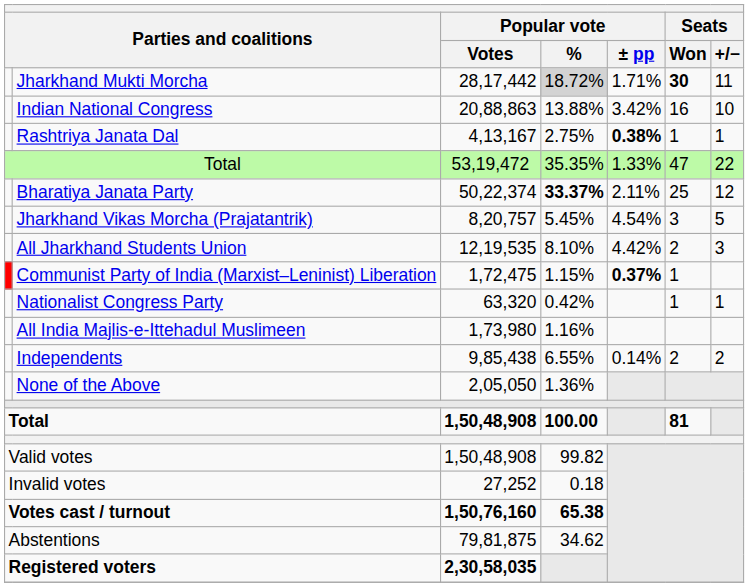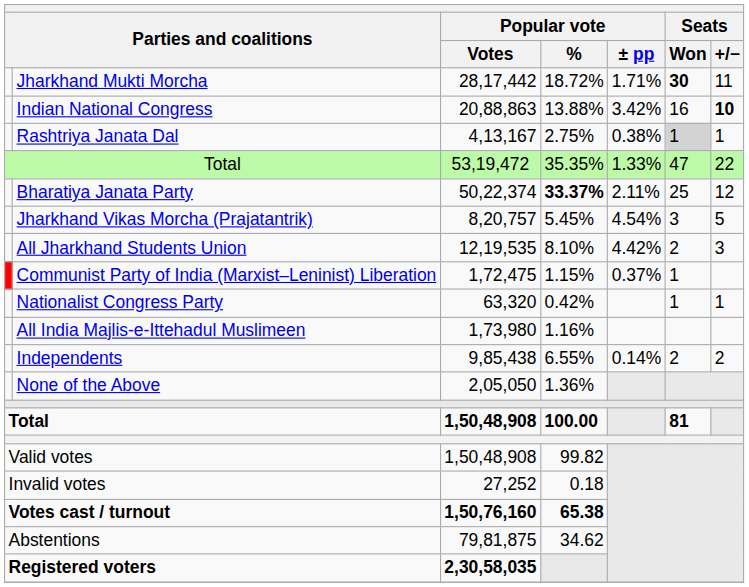(574, 81) lightgrey background -> (574, 81) no background
(724, 109) normal -> (724, 109) bold
(636, 137) bold -> (636, 137) normal
(674, 137) no background -> (674, 137) lightgrey background
(636, 275) bold -> (636, 275) normal
